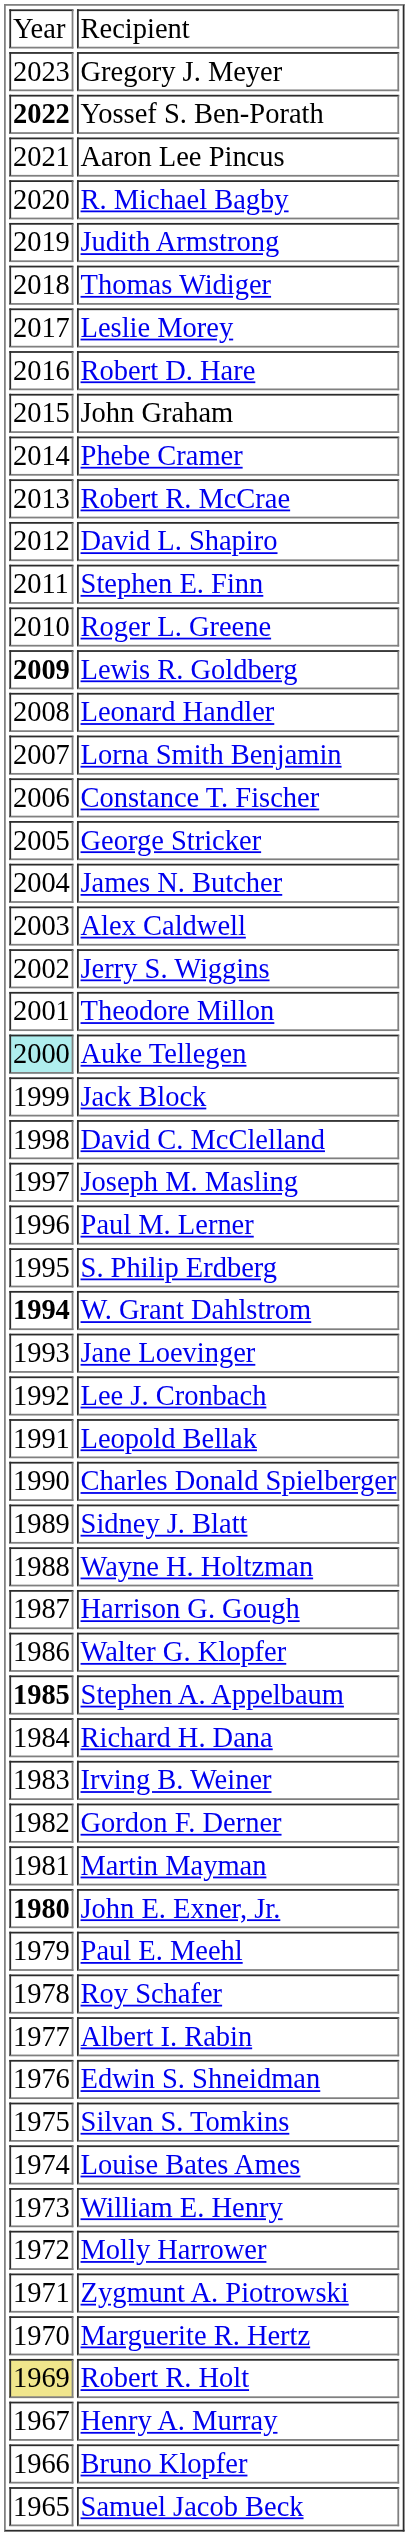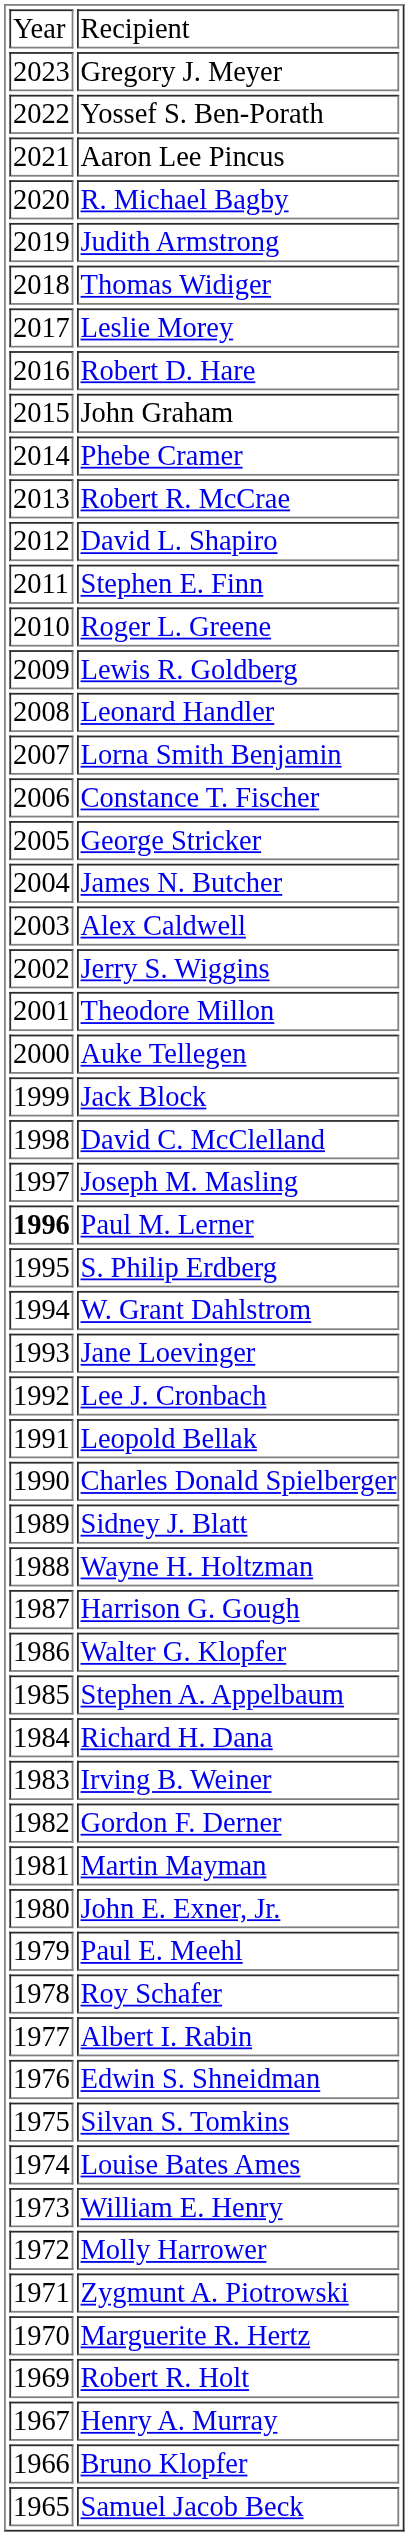(41, 113) bold -> (41, 113) normal
(41, 669) bold -> (41, 669) normal
(41, 1053) paleturquoise background -> (41, 1053) no background
(41, 1224) normal -> (41, 1224) bold
(41, 1310) bold -> (41, 1310) normal
(41, 1694) bold -> (41, 1694) normal
(41, 1908) bold -> (41, 1908) normal
(41, 2378) khaki background -> (41, 2378) no background
